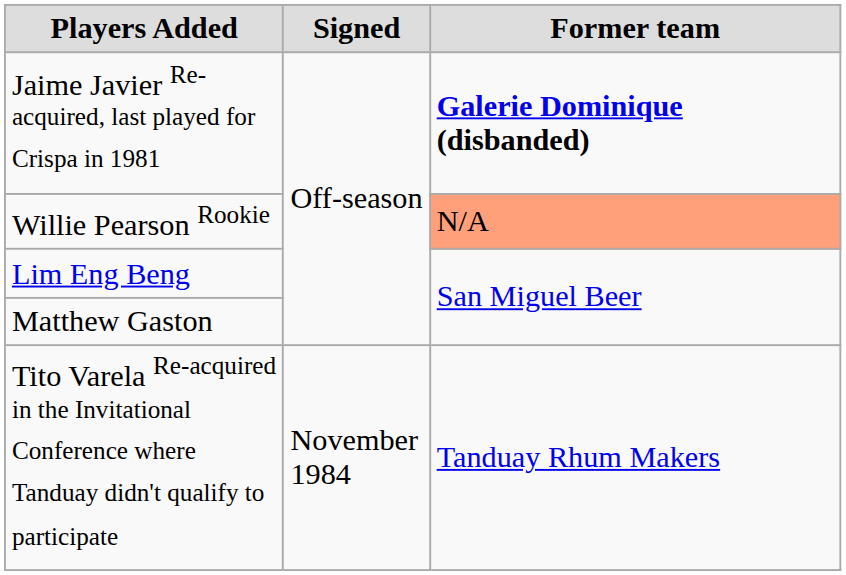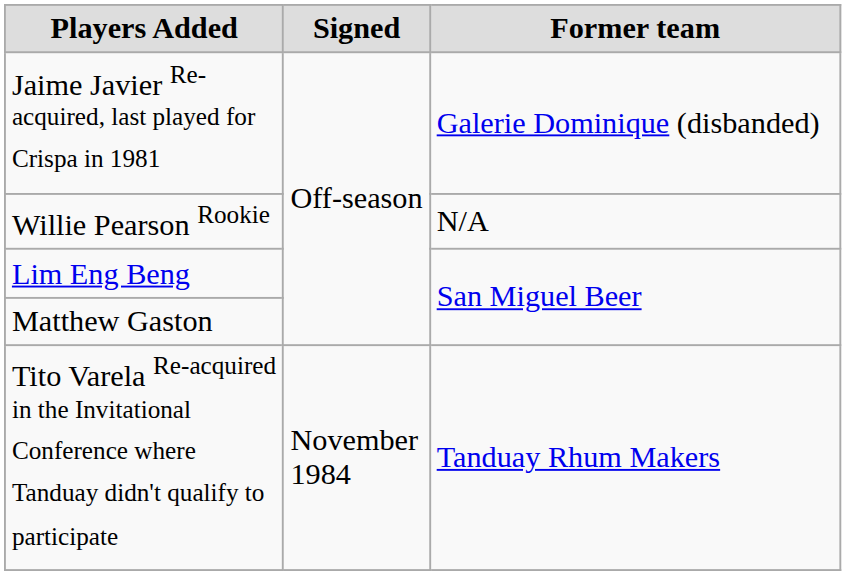(560, 122) bold -> (628, 122) normal
(463, 221) lightsalmon background -> (463, 221) no background
